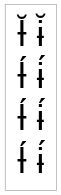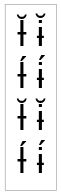(31, 118) Ɨ́ ɨ́ -> (31, 118) Ɨ̆ ɨ̆
